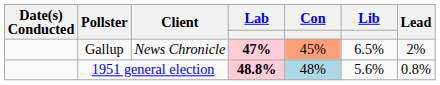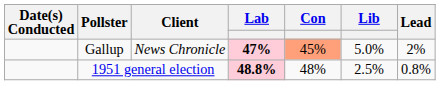(369, 50) 6.5% -> (369, 50) 5.0%
(313, 70) lightblue background -> (313, 70) no background
(369, 70) 5.6% -> (369, 70) 2.5%
